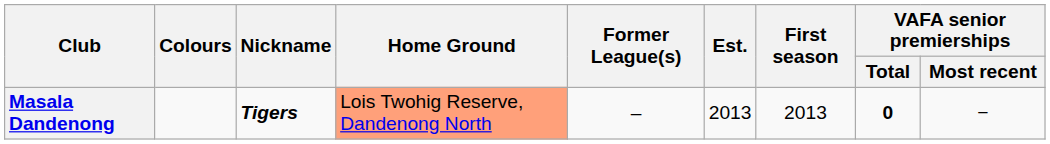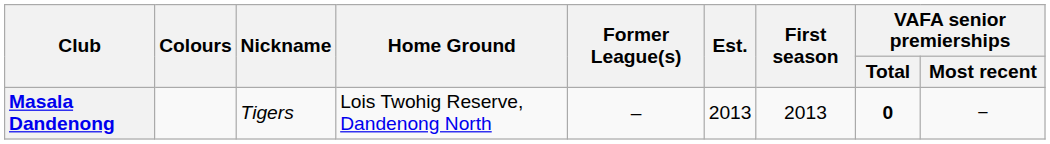(269, 113) bold -> (267, 113) normal
(432, 113) lightsalmon background -> (432, 113) no background
